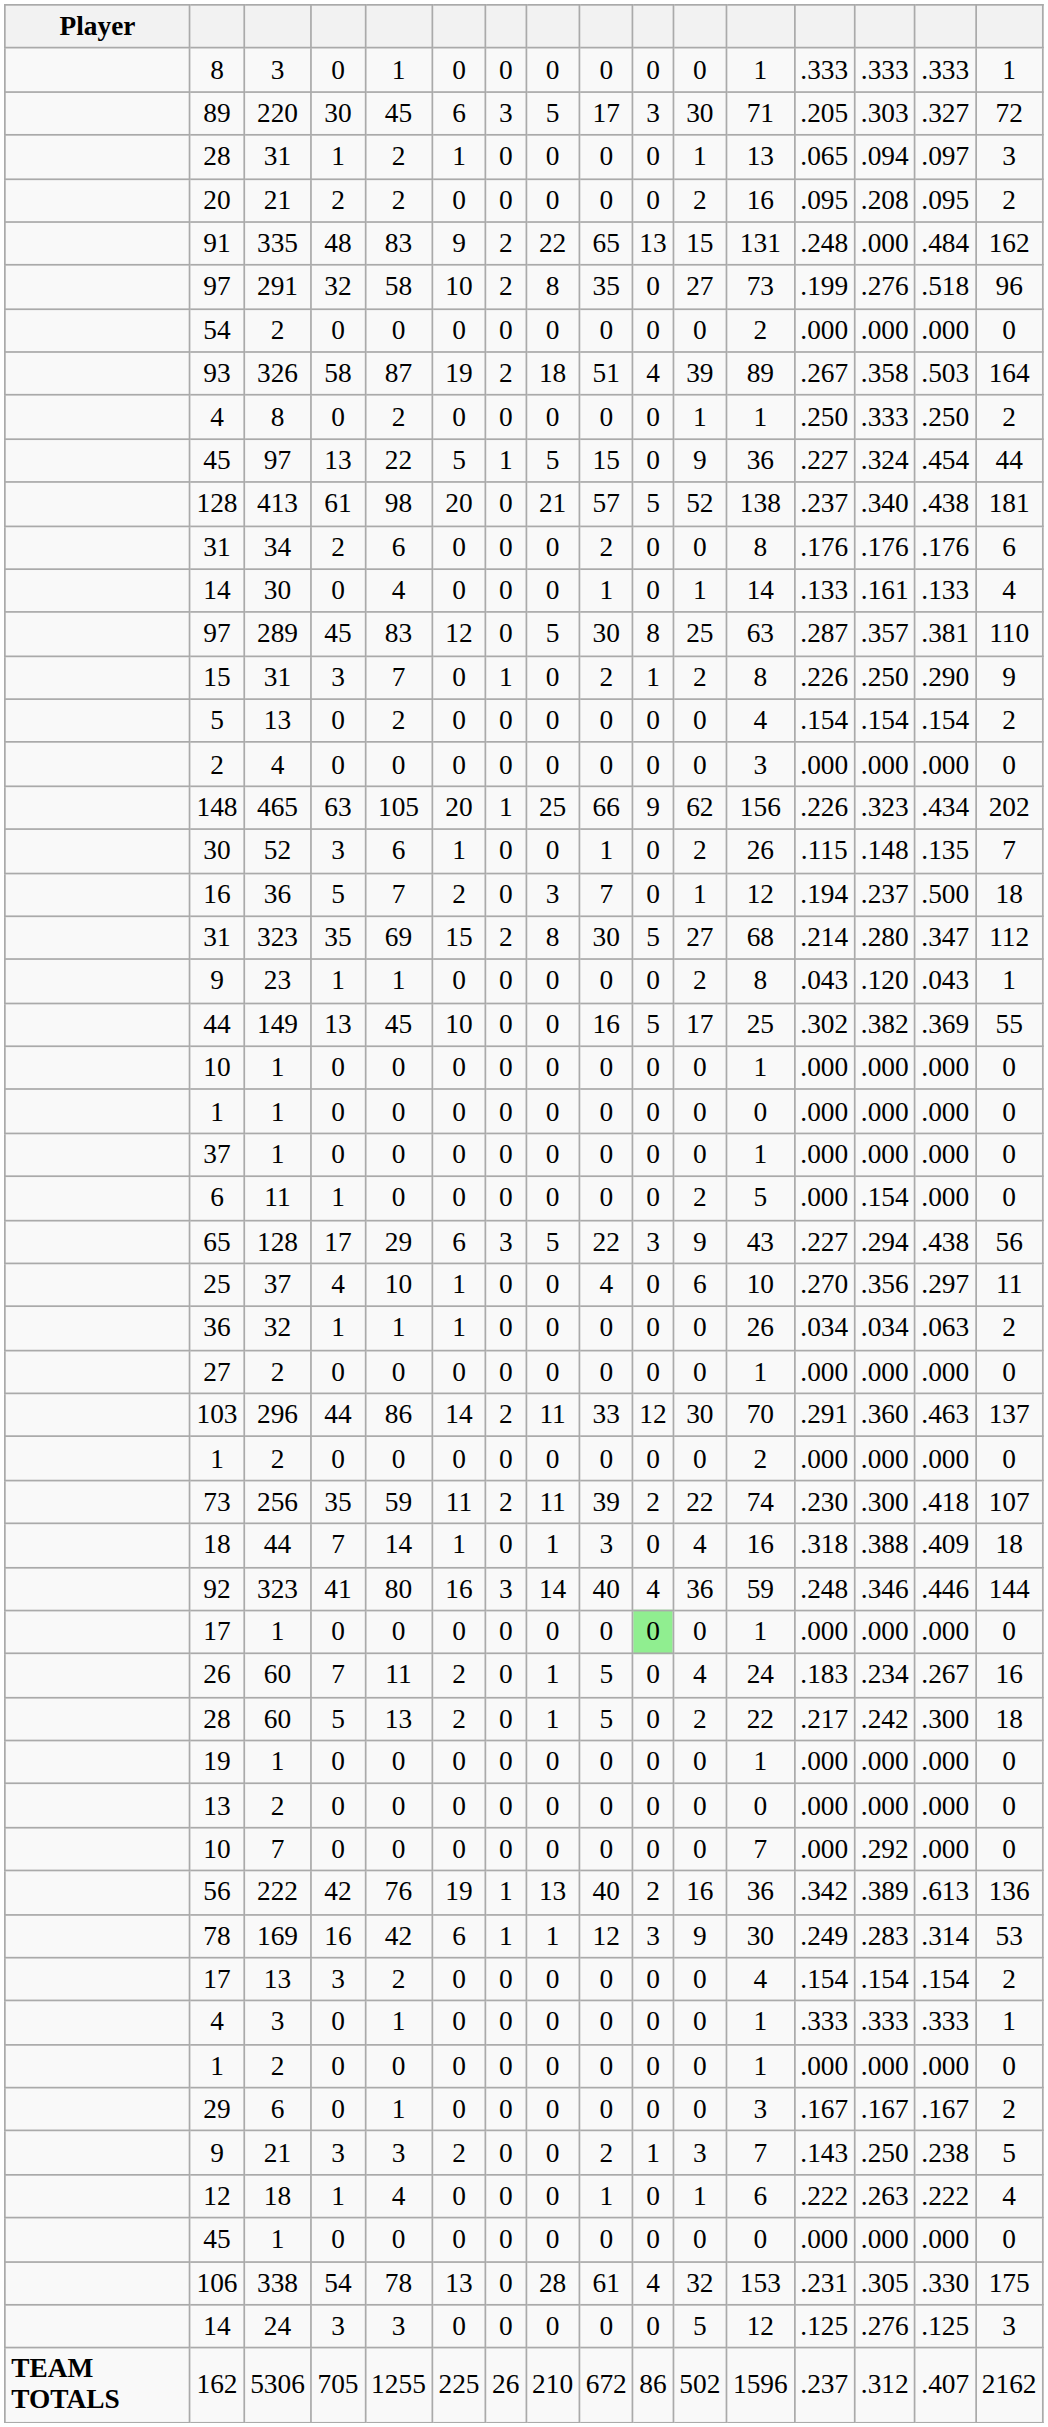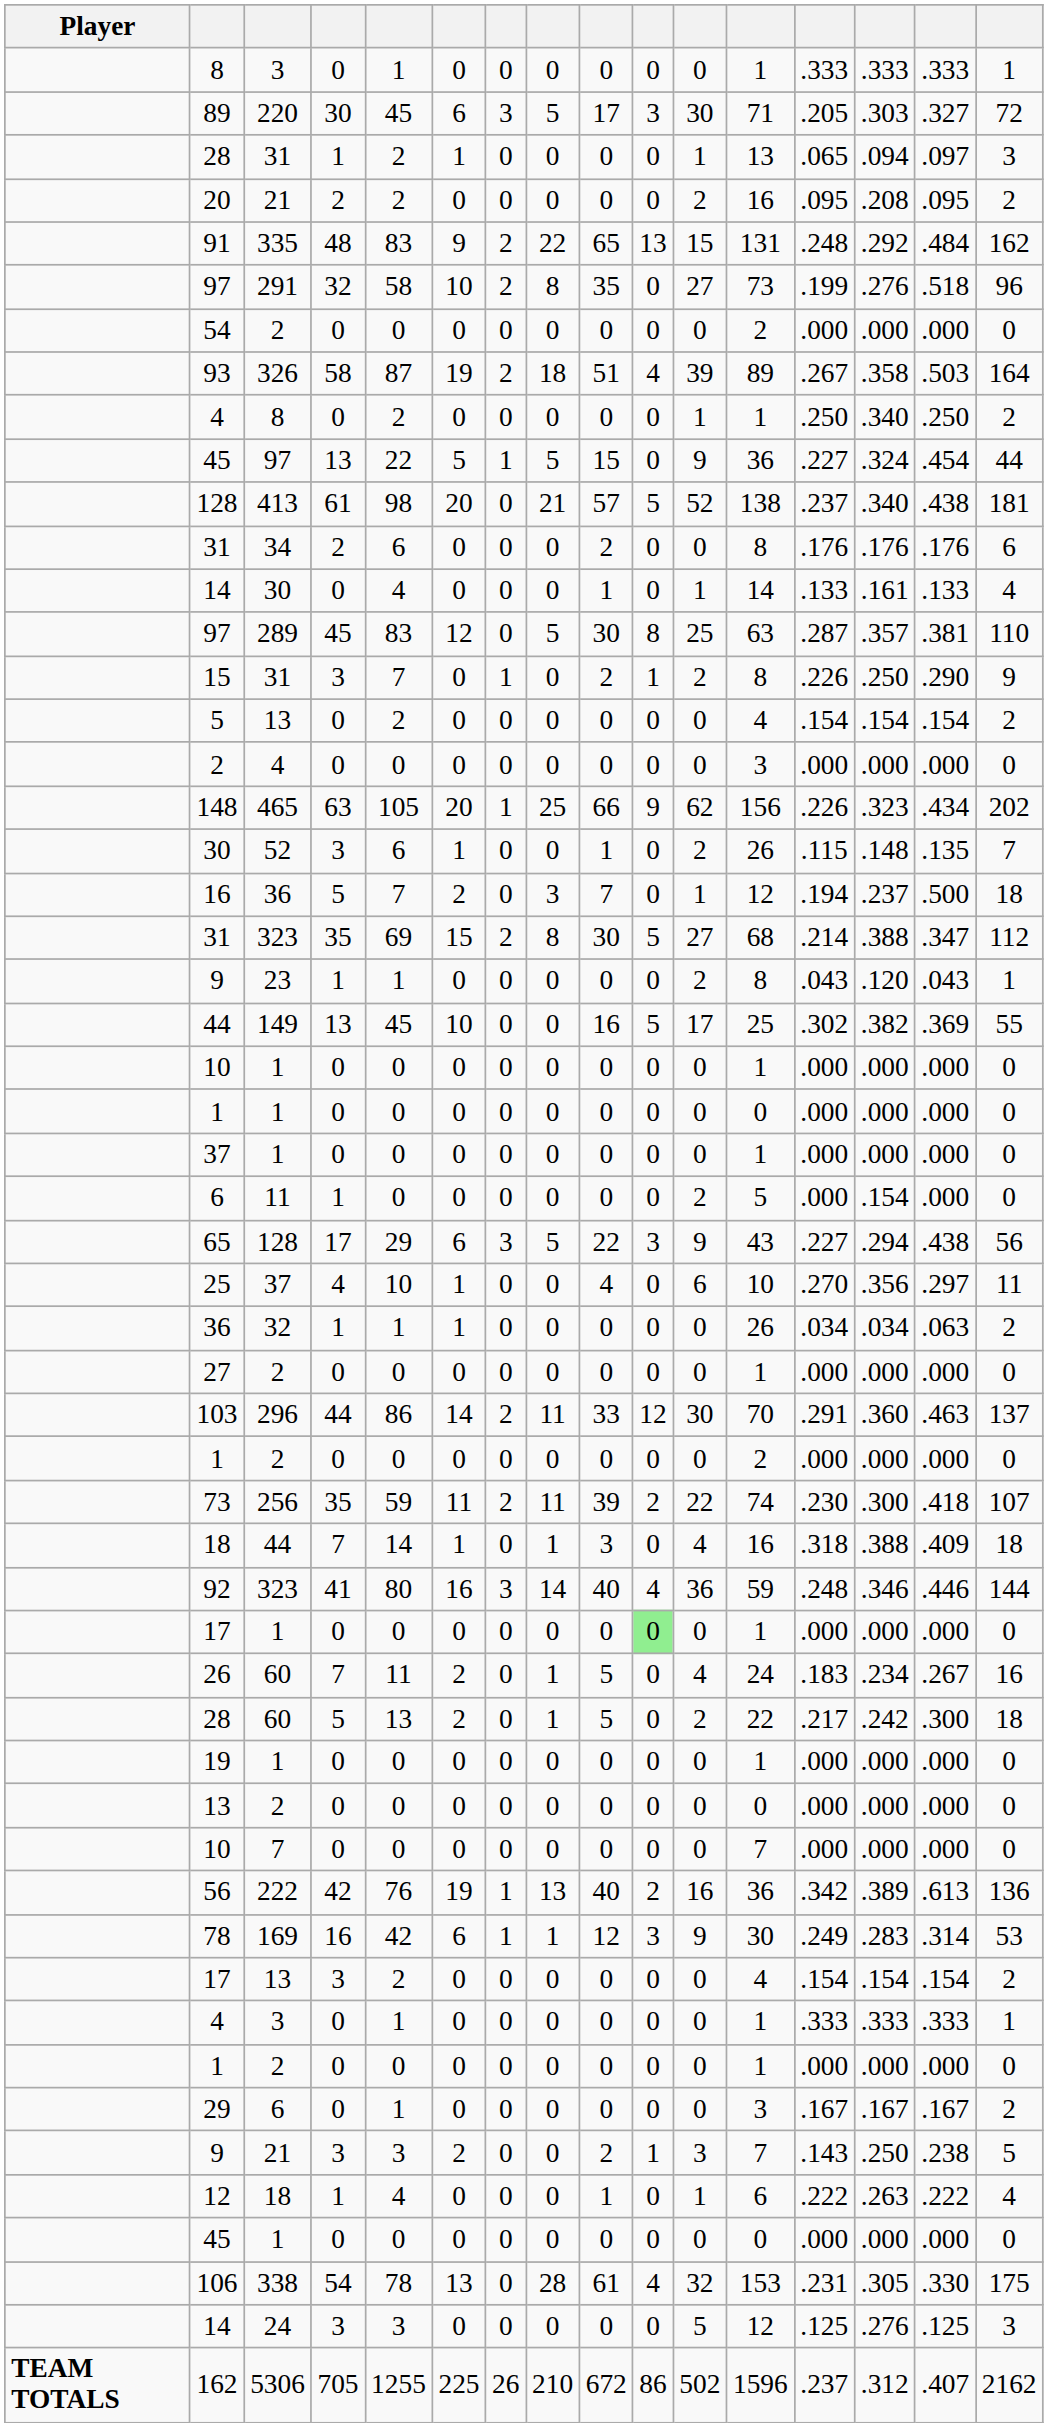(885, 243) .000 -> (885, 243) .292
(885, 416) .333 -> (885, 416) .340
(885, 937) .280 -> (885, 937) .388
(885, 1848) .292 -> (885, 1848) .000
